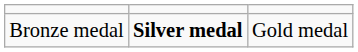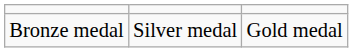(188, 30) bold -> (185, 30) normal
